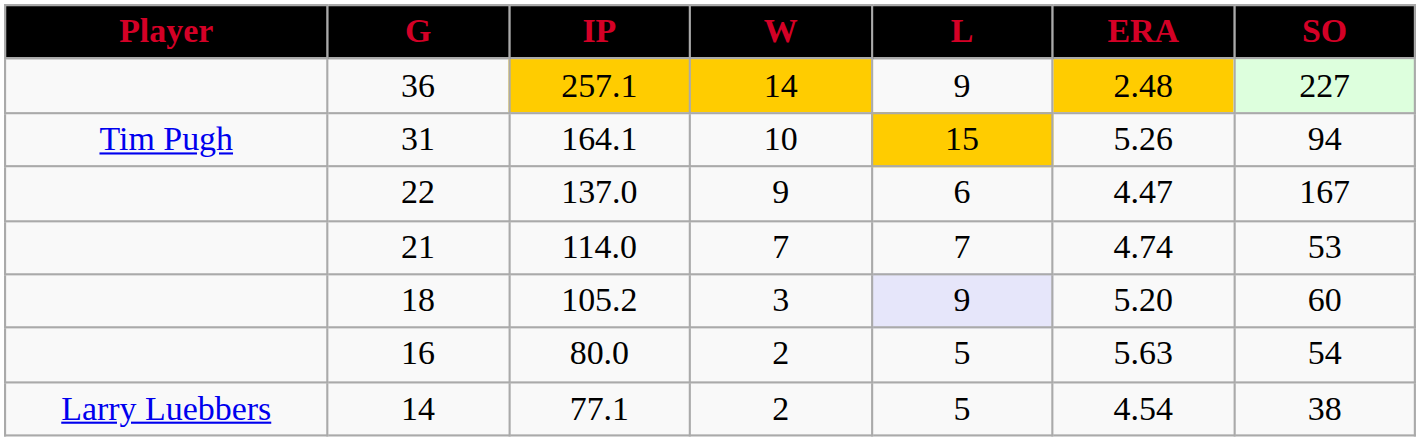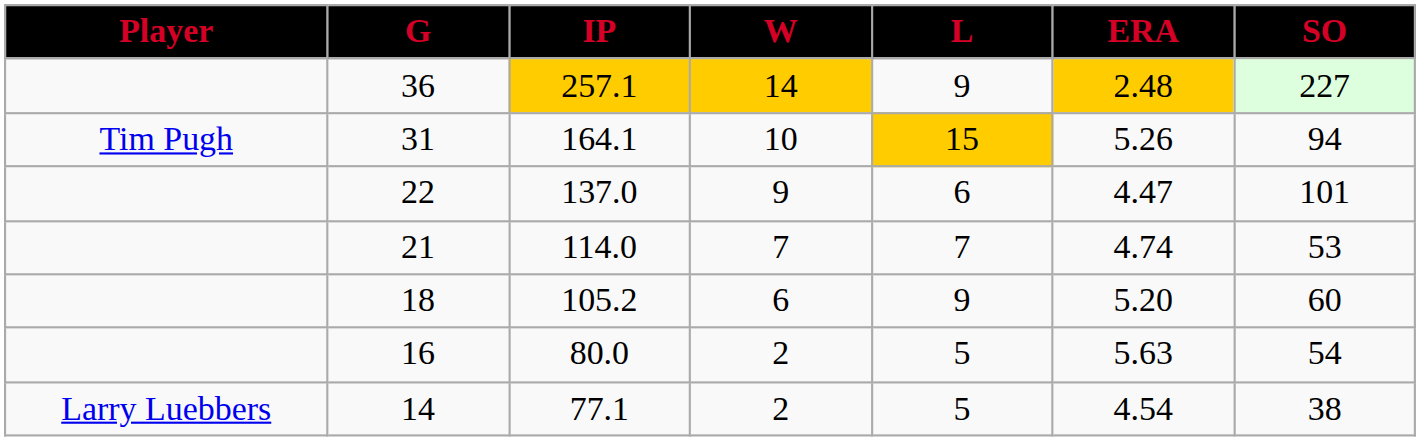(1325, 192) 167 -> (1325, 192) 101
(781, 300) 3 -> (781, 300) 6
(962, 300) lavender background -> (962, 300) no background
